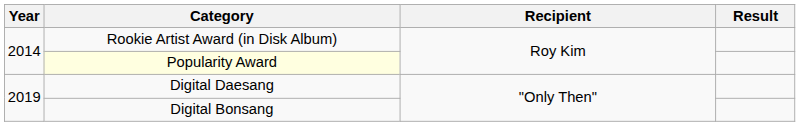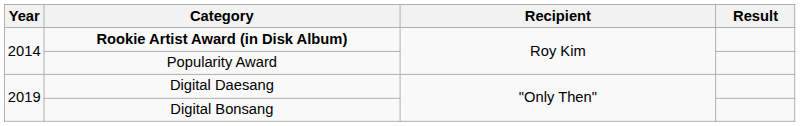(222, 39) normal -> (222, 39) bold
(222, 62) lightyellow background -> (222, 62) no background
